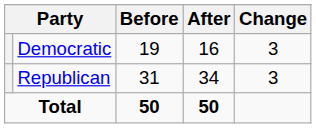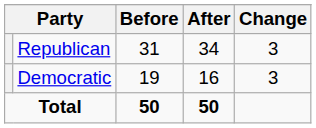rows swapped: (64, 78) <-> (64, 48)
